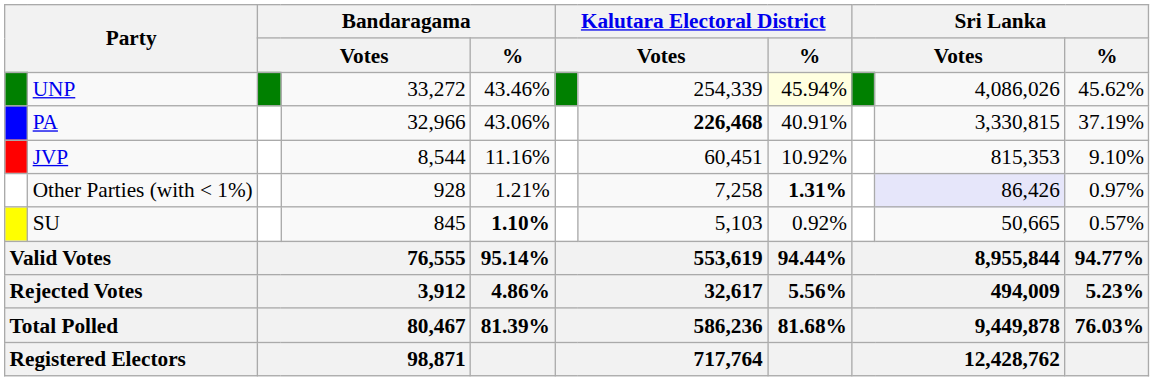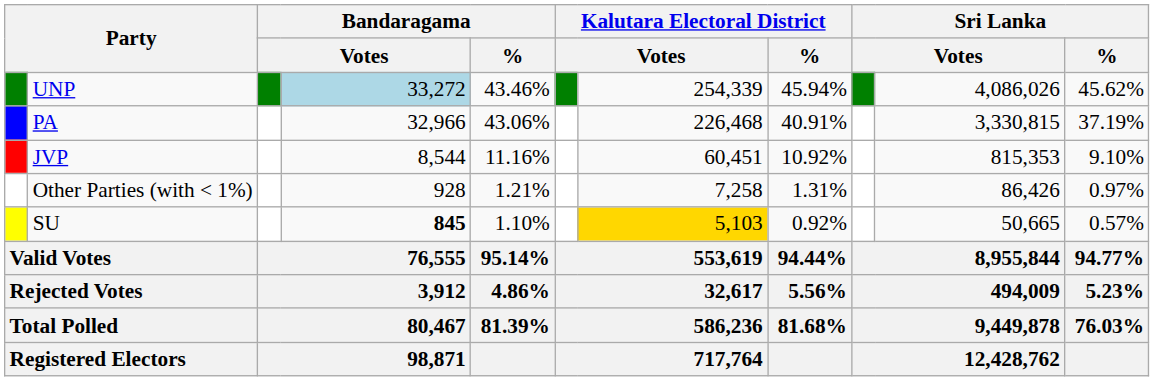(436, 88) no background -> (436, 88) lightblue background
(814, 88) lightyellow background -> (814, 88) no background
(728, 122) bold -> (728, 122) normal
(818, 190) bold -> (819, 190) normal
(1031, 190) lavender background -> (1031, 190) no background
(450, 223) normal -> (450, 223) bold
(521, 223) bold -> (522, 223) normal
(739, 223) no background -> (739, 223) gold background
